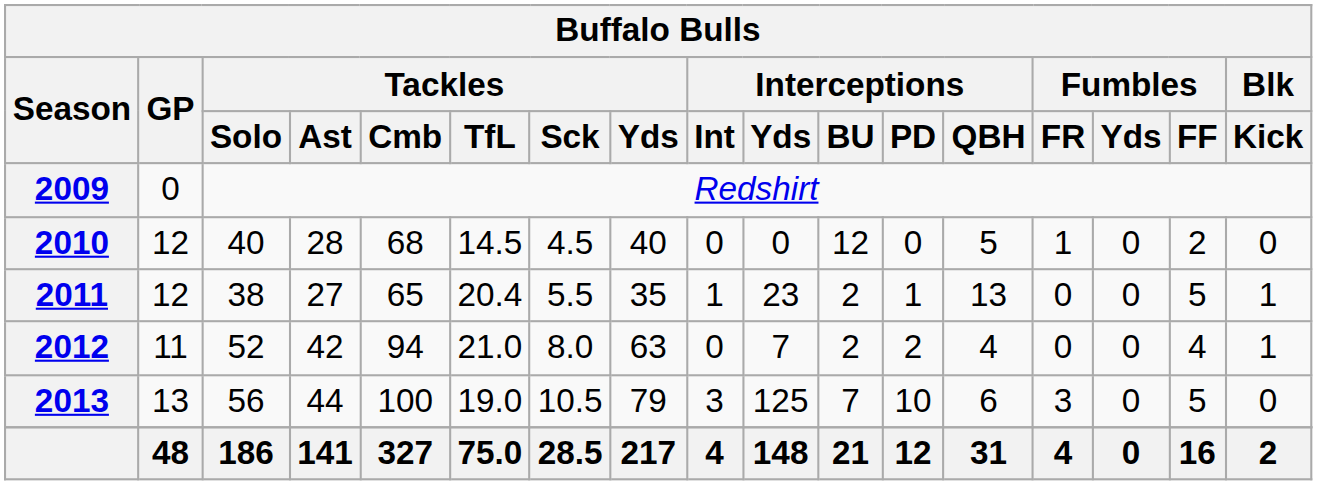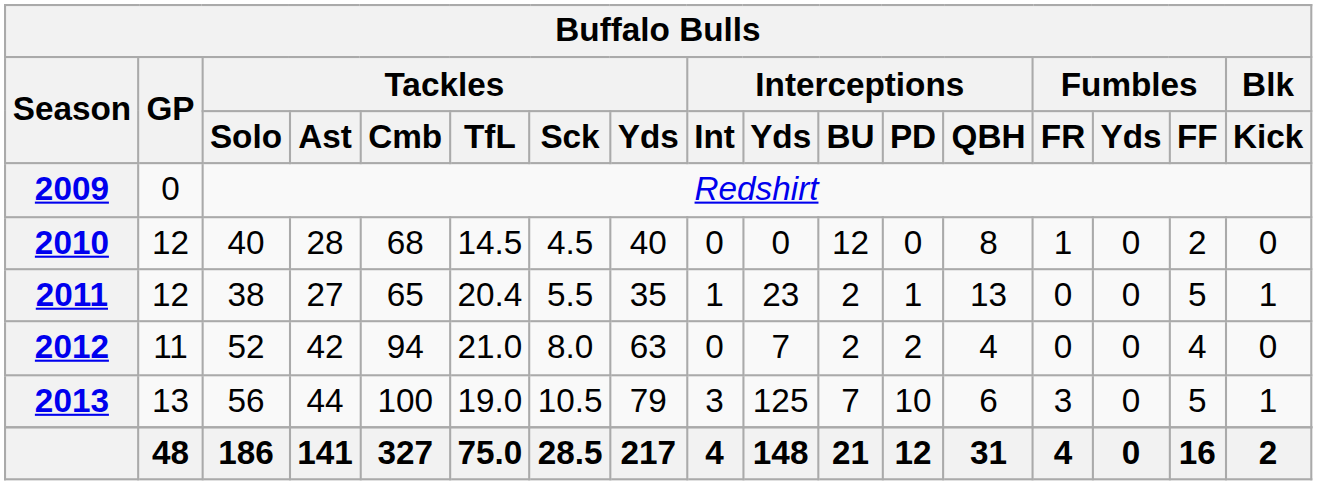(988, 242) 5 -> (988, 242) 8
(1268, 347) 1 -> (1268, 347) 0
(1268, 400) 0 -> (1268, 400) 1
